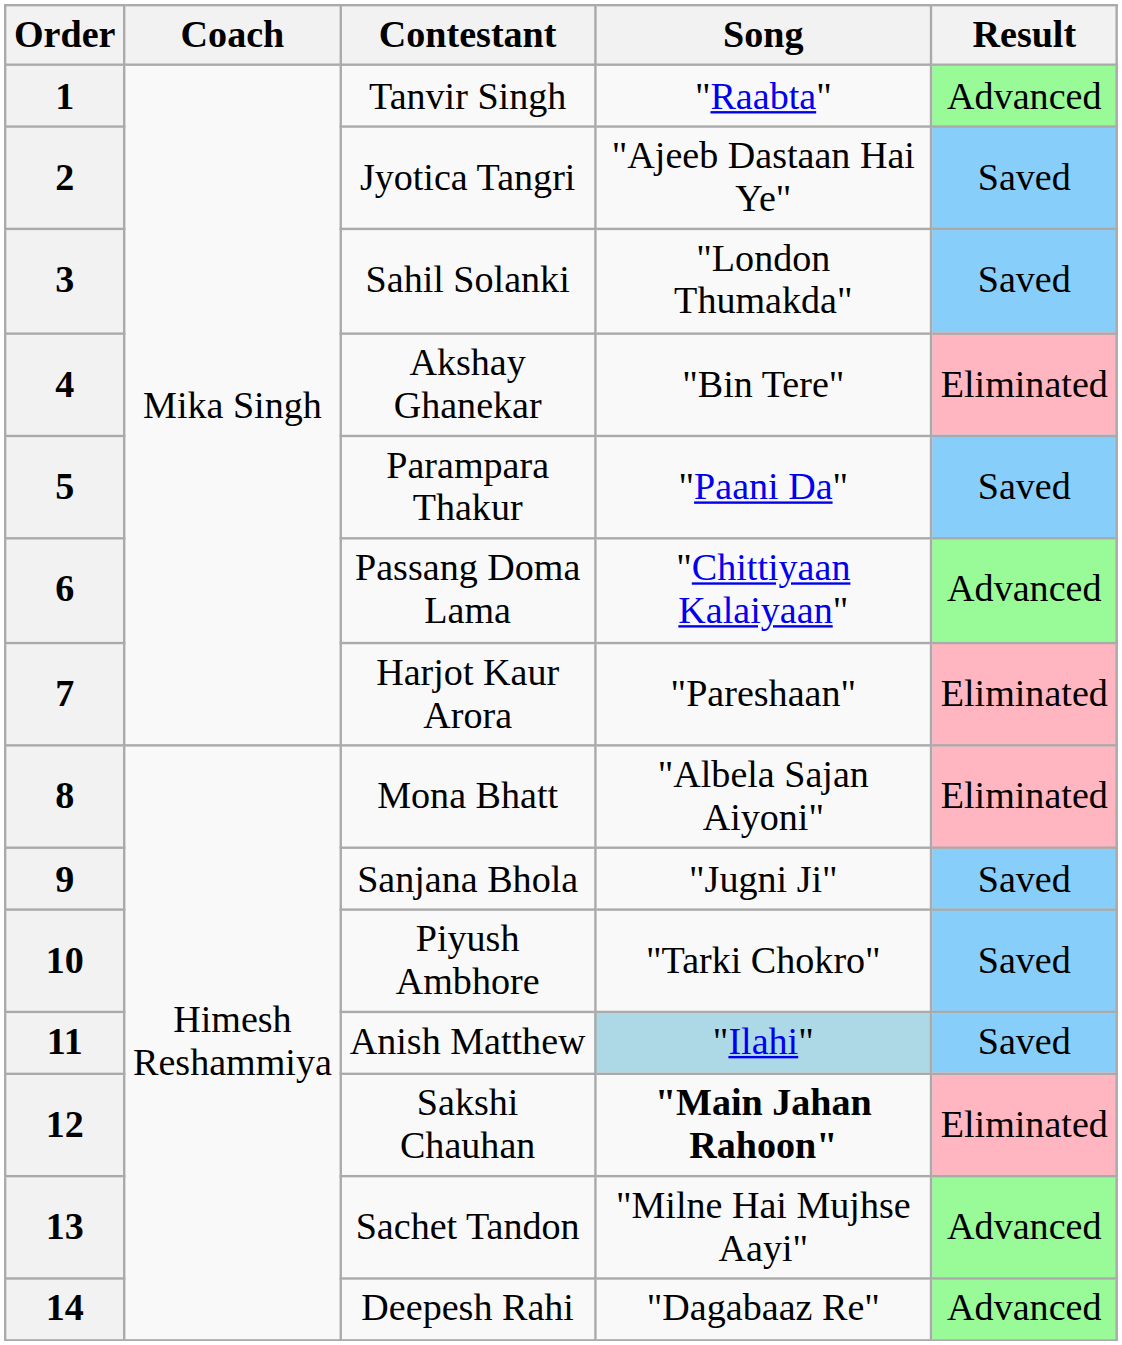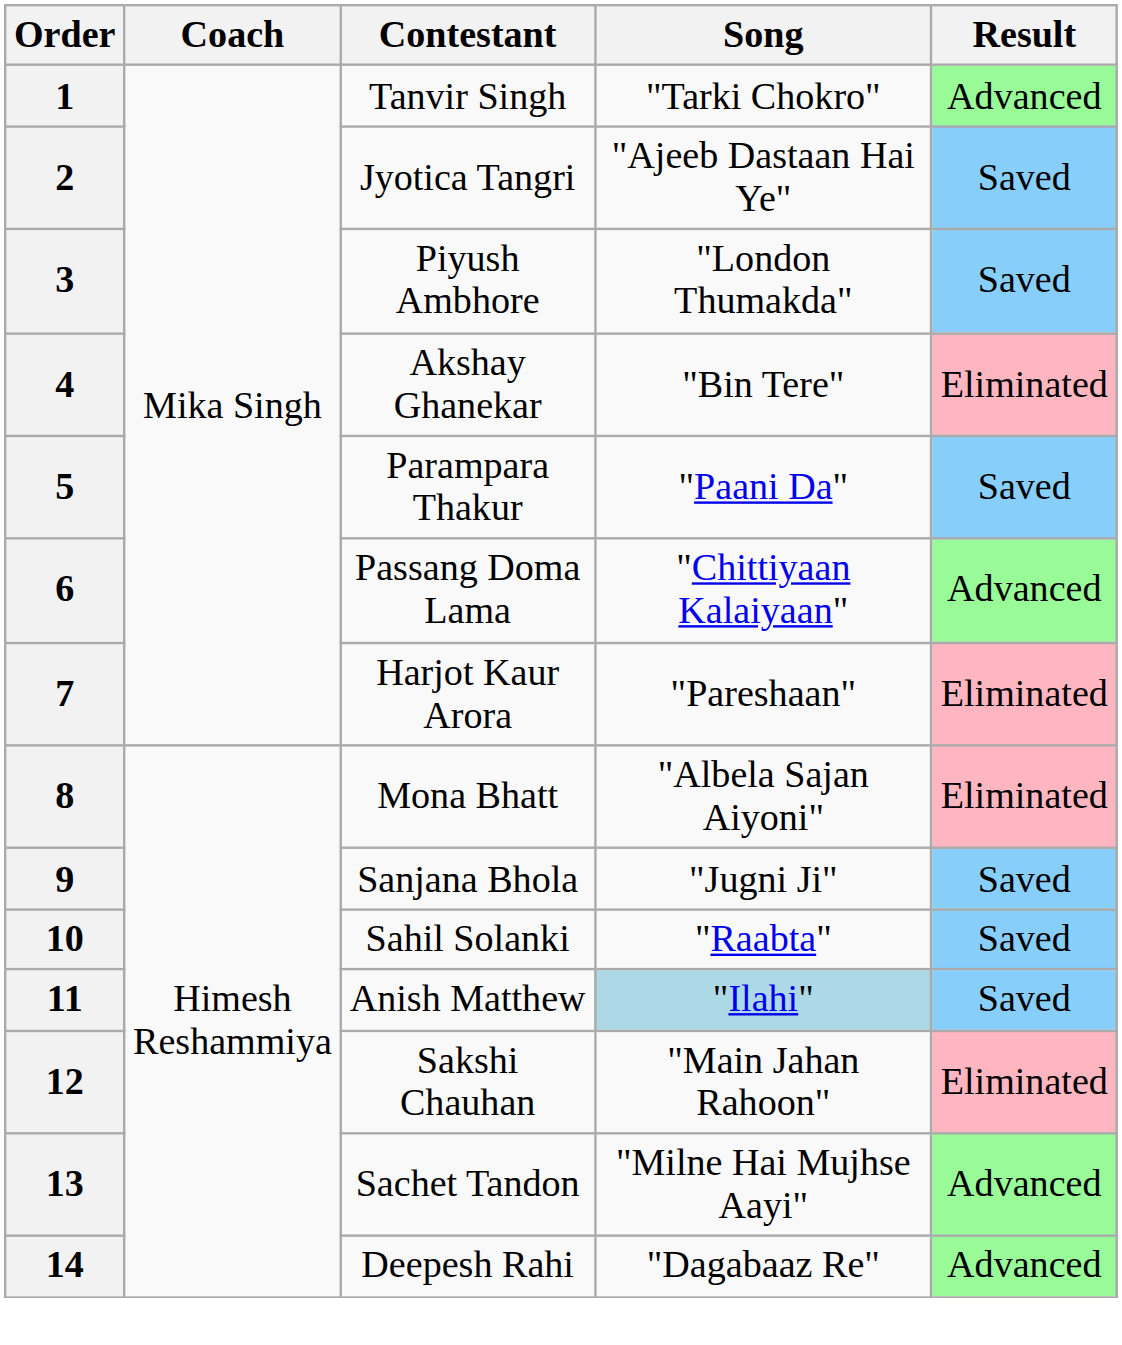(763, 95) "Raabta" -> (763, 95) "Tarki Chokro"
(468, 280) Sahil Solanki -> (468, 280) Piyush Ambhore
(468, 959) Piyush Ambhore -> (468, 938) Sahil Solanki
(763, 959) "Tarki Chokro" -> (763, 938) "Raabta"
(763, 1123) bold -> (763, 1080) normal
